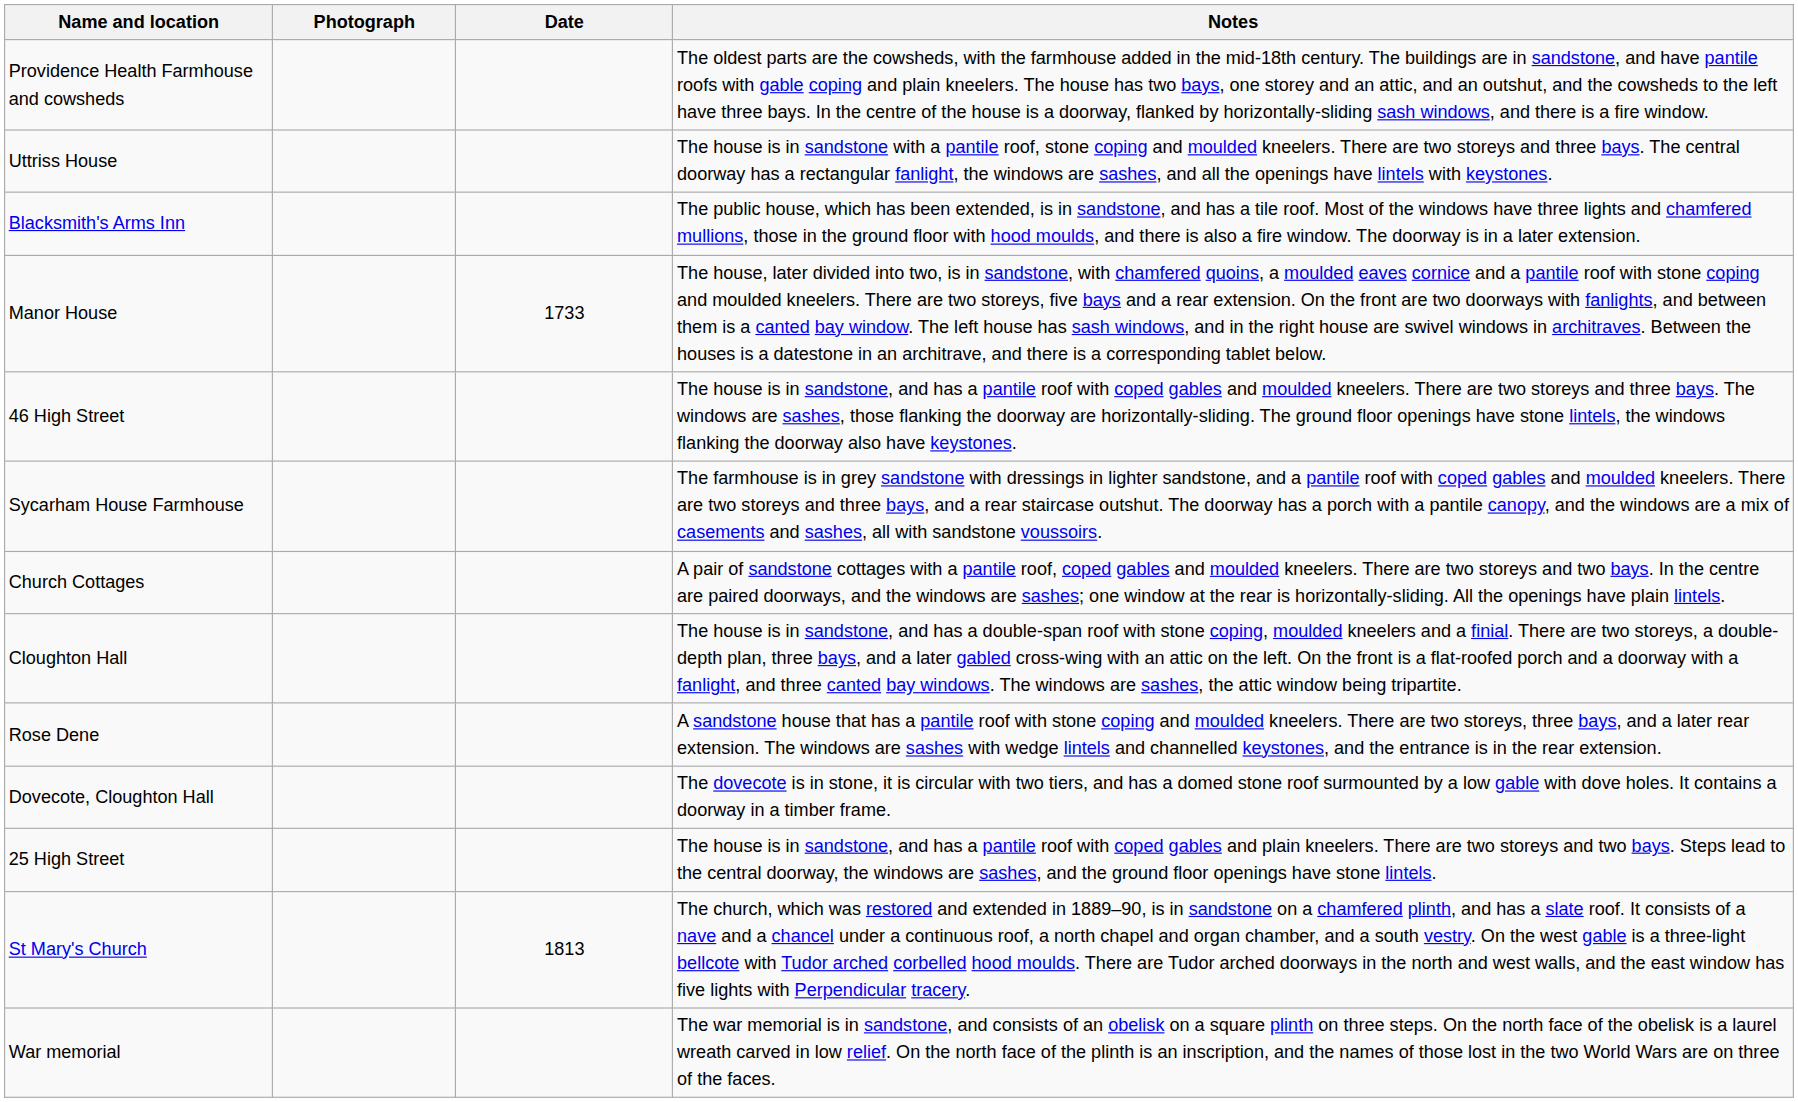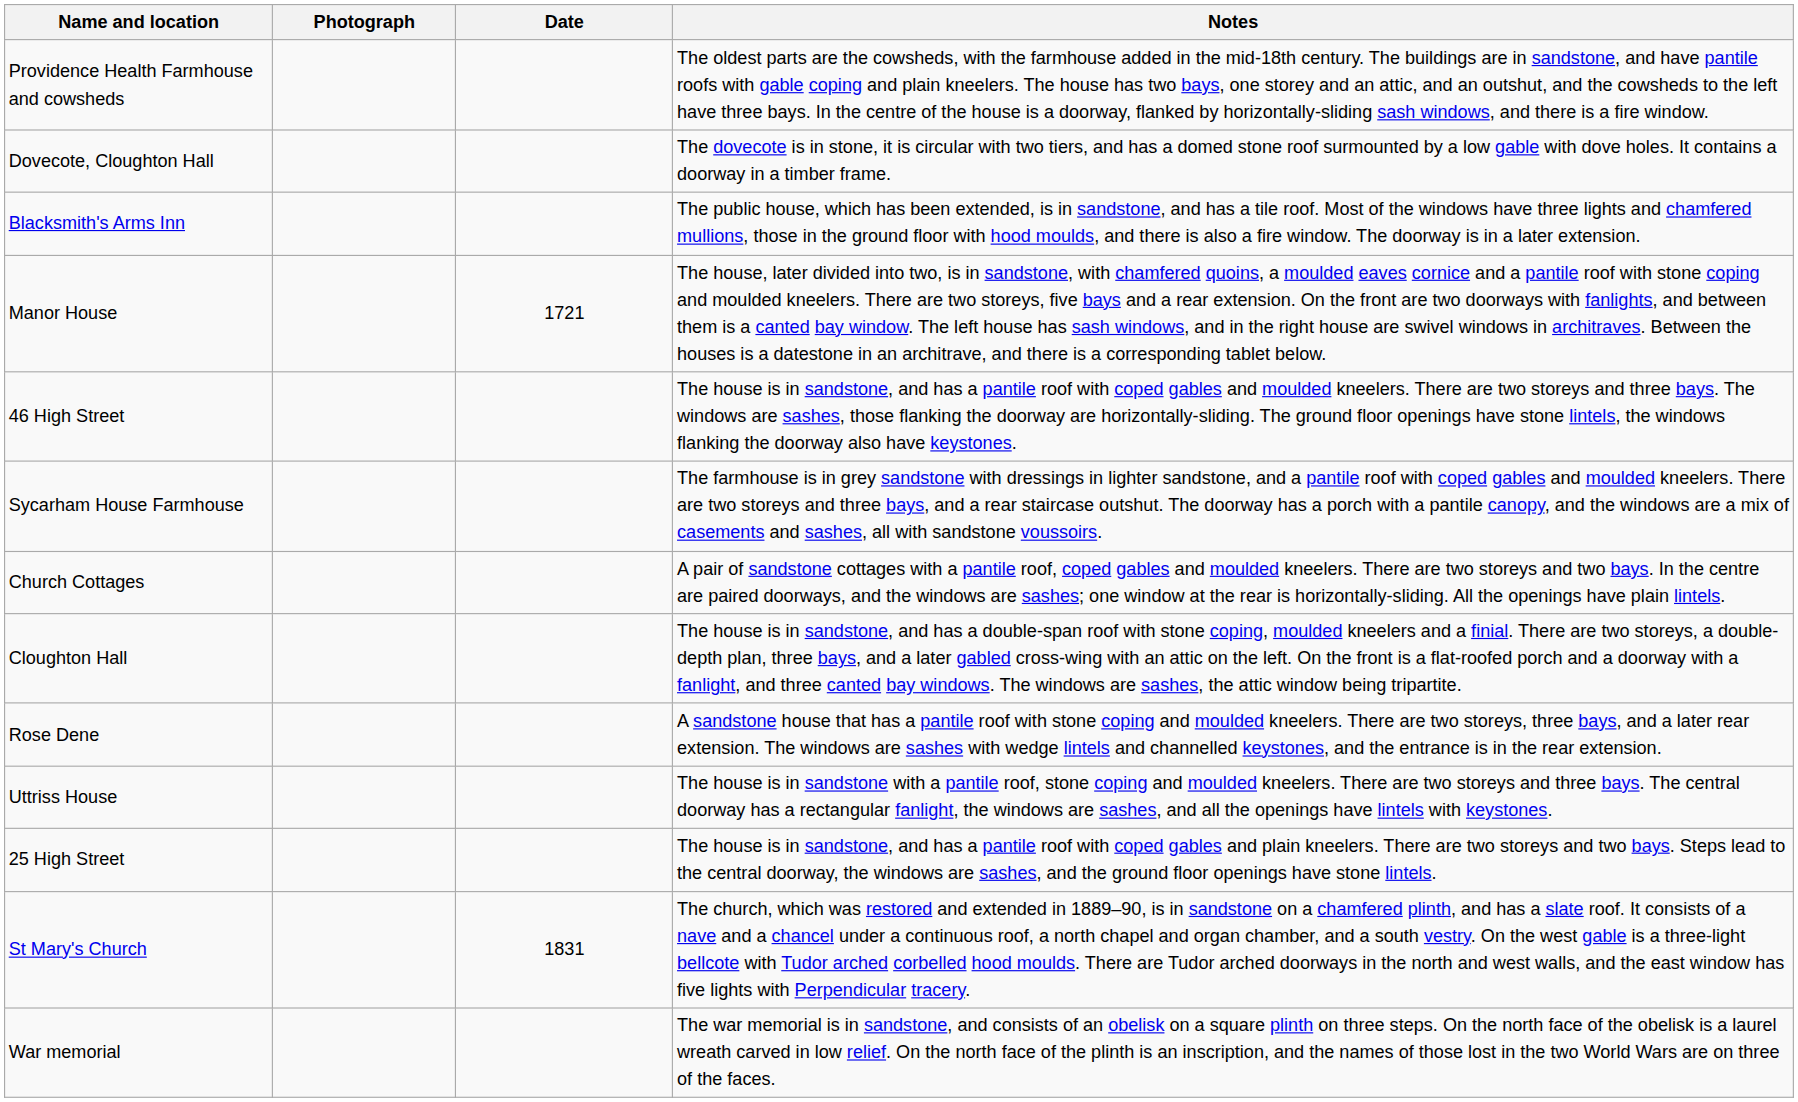rows swapped: (111, 797) <-> (63, 160)
(564, 313) 1733 -> (564, 313) 1721
(564, 949) 1813 -> (564, 949) 1831
